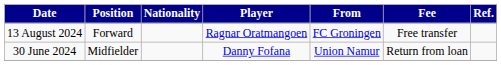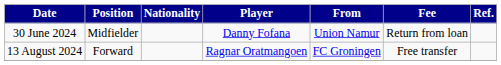rows swapped: (45, 51) <-> (45, 32)
